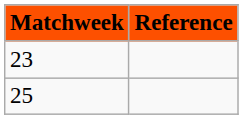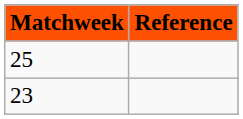rows swapped: (22, 59) <-> (22, 95)
